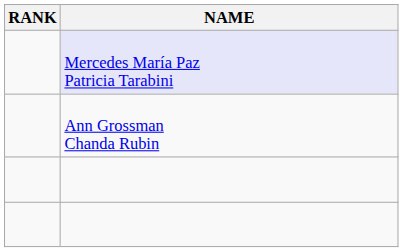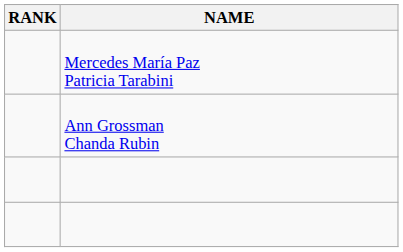(132, 71) lavender background -> (132, 71) no background
